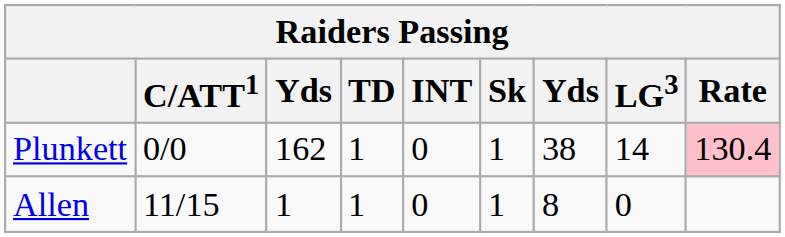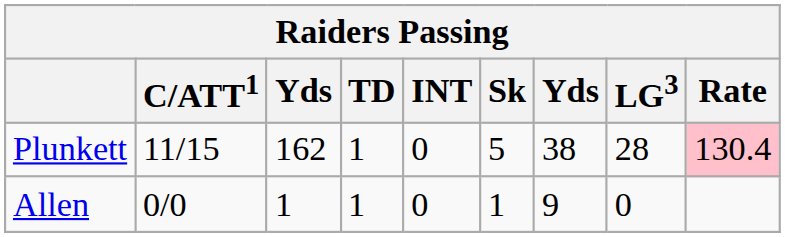(165, 149) 0/0 -> (181, 149) 11/15
(497, 149) 1 -> (497, 149) 5
(632, 149) 14 -> (632, 149) 28
(181, 203) 11/15 -> (165, 203) 0/0
(550, 203) 8 -> (550, 203) 9
